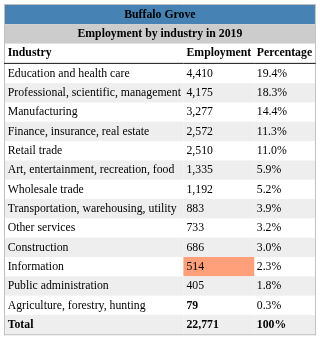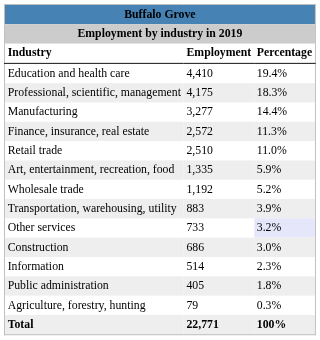(269, 228) no background -> (269, 228) lavender background
(195, 266) lightsalmon background -> (195, 266) no background
(192, 305) bold -> (192, 305) normal
